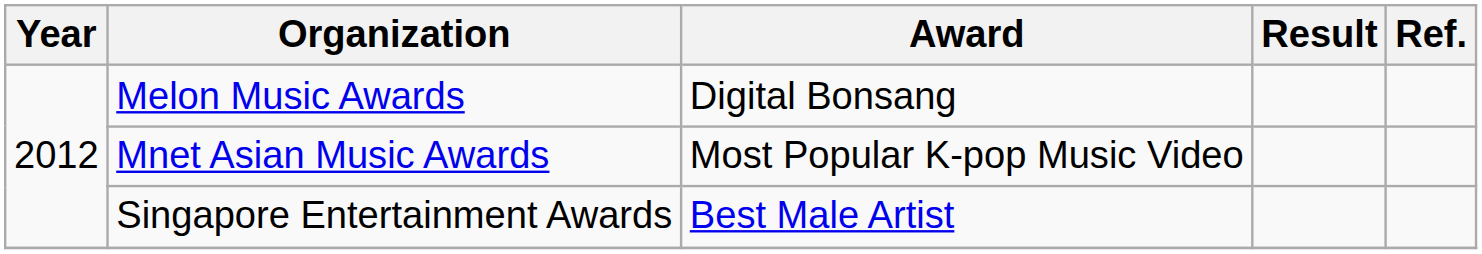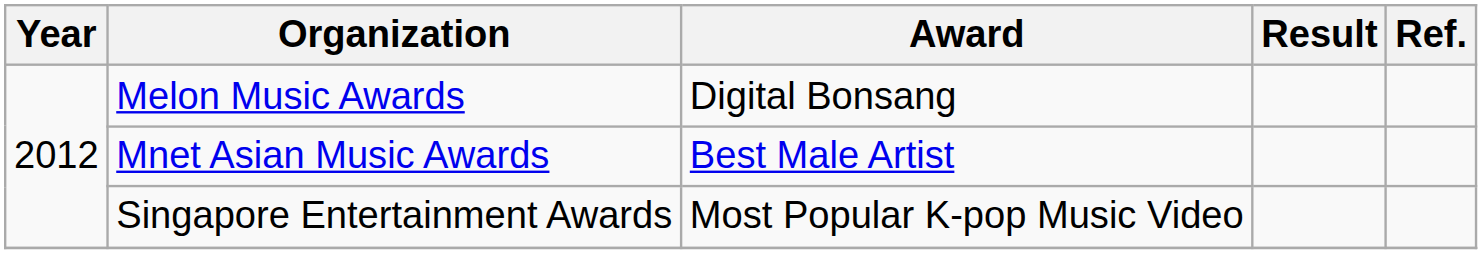(967, 155) Most Popular K-pop Music Video -> (822, 155) Best Male Artist
(822, 215) Best Male Artist -> (967, 215) Most Popular K-pop Music Video
